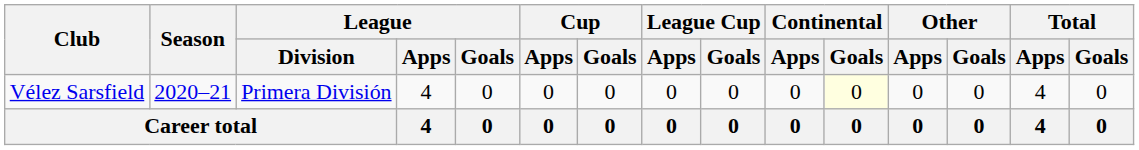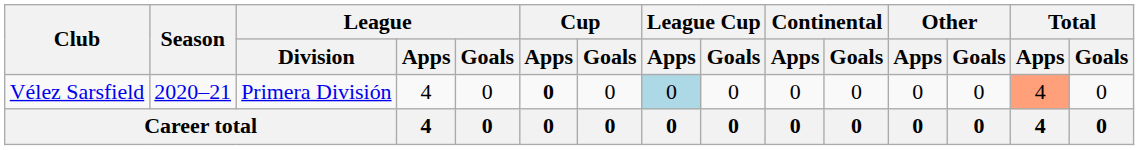(549, 91) normal -> (549, 91) bold
(671, 91) no background -> (671, 91) lightblue background
(856, 91) lightyellow background -> (856, 91) no background
(1040, 91) no background -> (1040, 91) lightsalmon background
